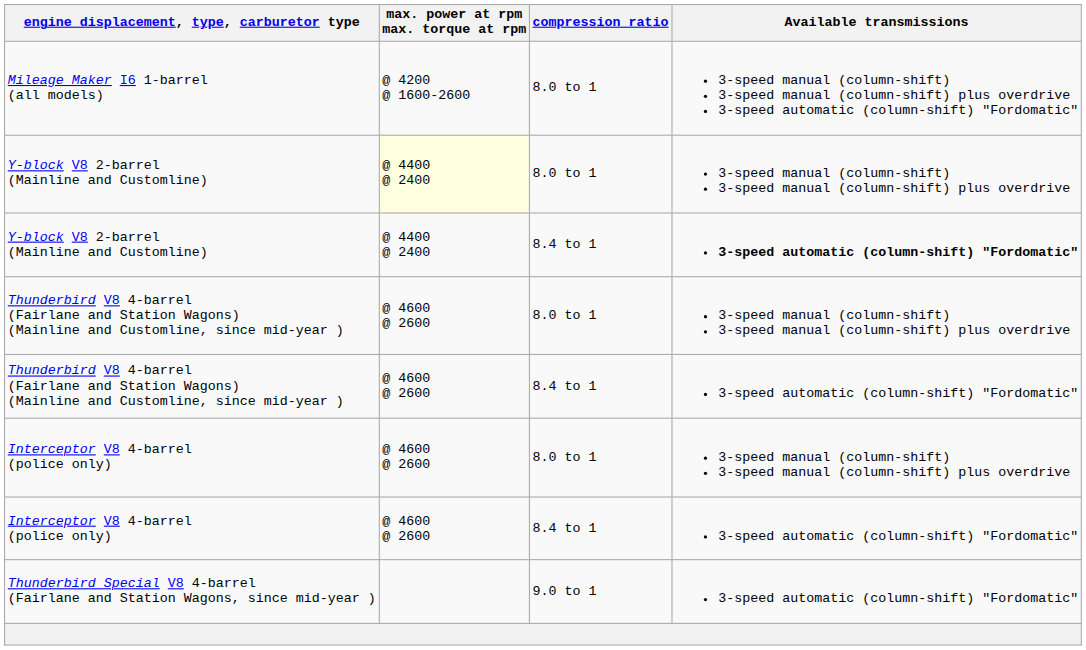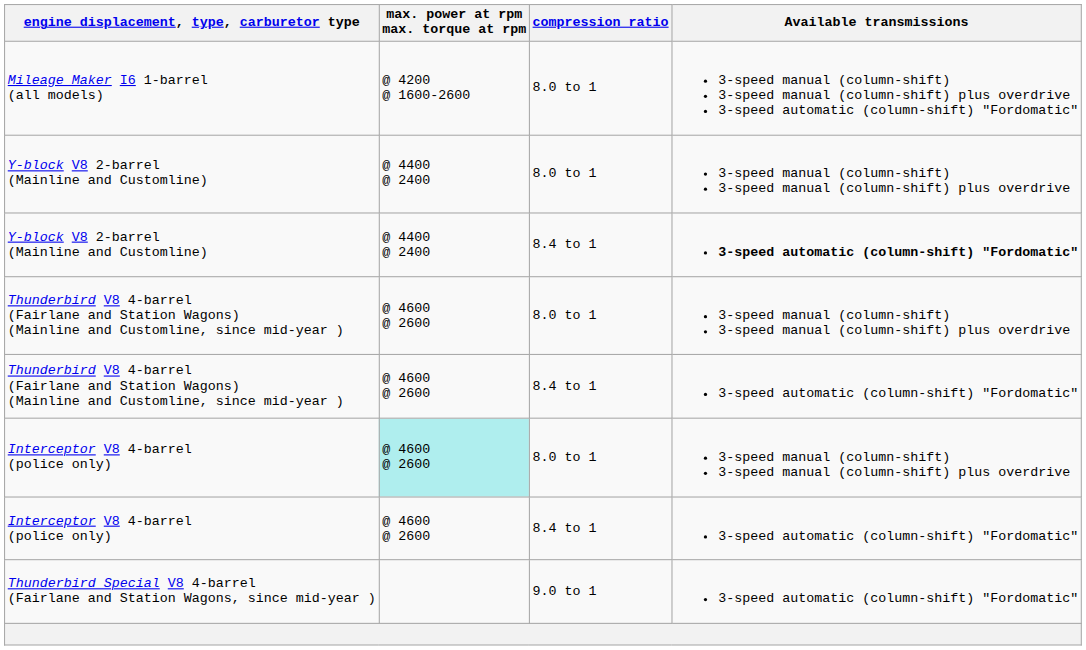(406, 174) lightyellow background -> (406, 174) no background
(406, 458) no background -> (406, 458) paleturquoise background
